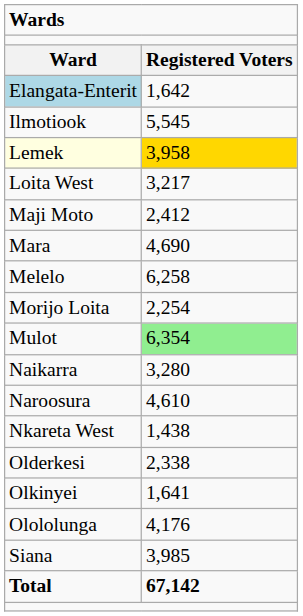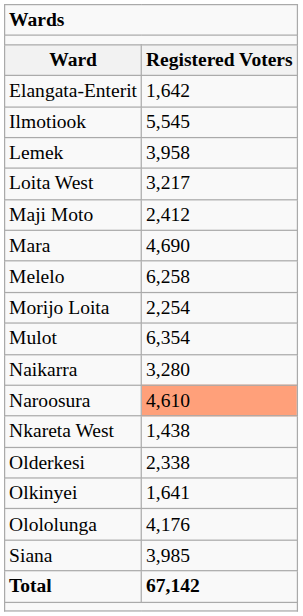(73, 90) lightblue background -> (73, 90) no background
(36, 152) lightyellow background -> (36, 152) no background
(168, 152) gold background -> (168, 152) no background
(168, 338) lightgreen background -> (168, 338) no background
(168, 400) no background -> (168, 400) lightsalmon background
